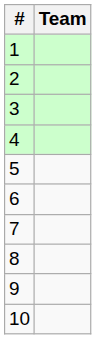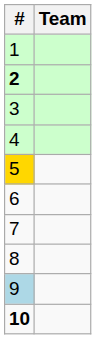(14, 79) normal -> (14, 79) bold
(14, 169) no background -> (14, 169) gold background
(14, 288) no background -> (14, 288) lightblue background
(19, 318) normal -> (19, 318) bold
